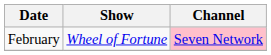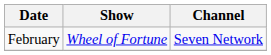(218, 38) pink background -> (218, 38) no background
